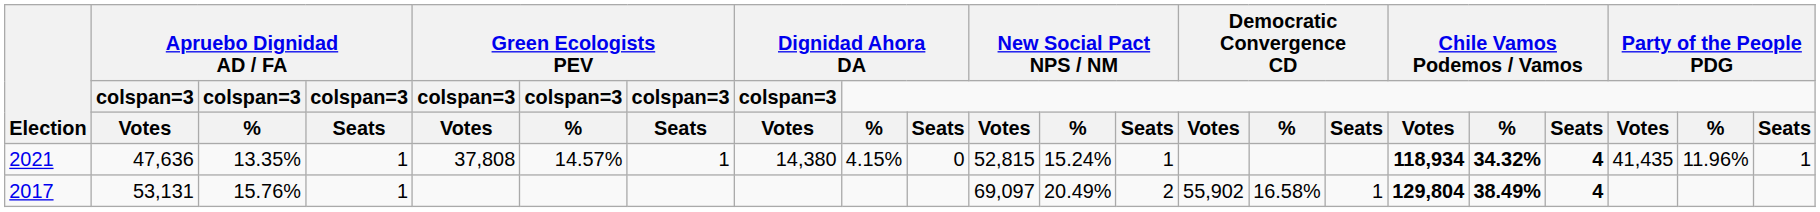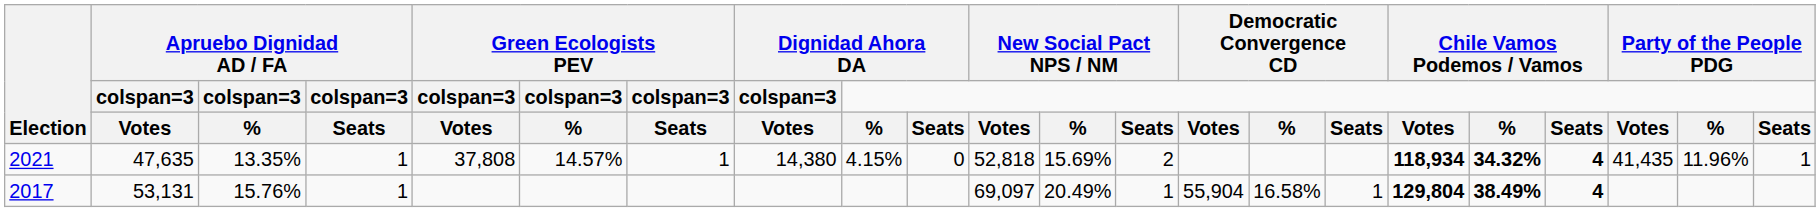(163, 160) 47,636 -> (163, 160) 47,635
(1004, 160) 52,815 -> (1004, 160) 52,818
(1078, 160) 15.24% -> (1078, 160) 15.69%
(1168, 160) 1 -> (1168, 160) 2
(1168, 191) 2 -> (1168, 191) 1
(1214, 191) 55,902 -> (1214, 191) 55,904
